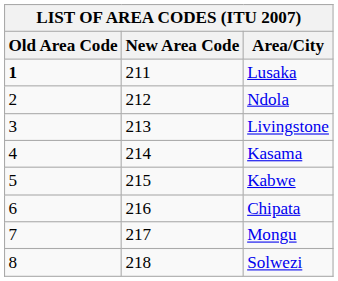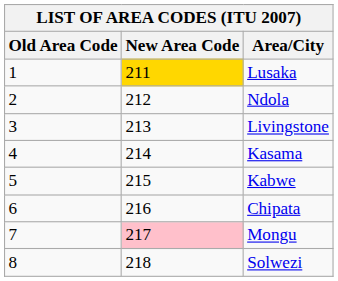(13, 72) bold -> (13, 72) normal
(138, 72) no background -> (138, 72) gold background
(138, 235) no background -> (138, 235) pink background
